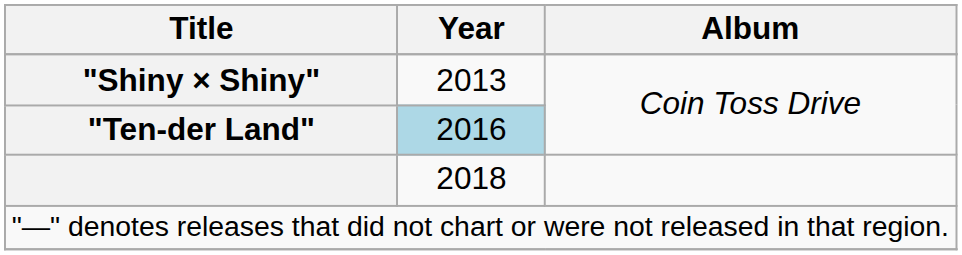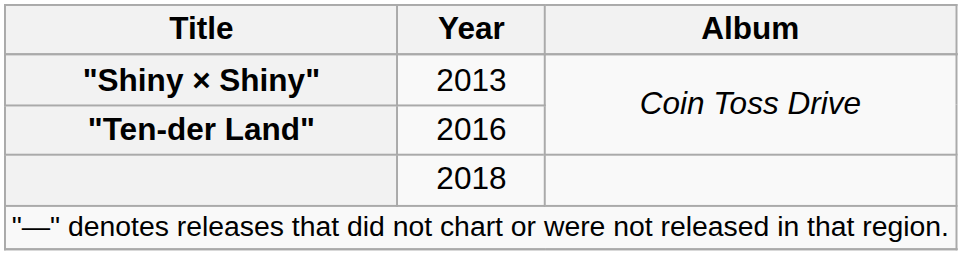(471, 129) lightblue background -> (471, 129) no background
